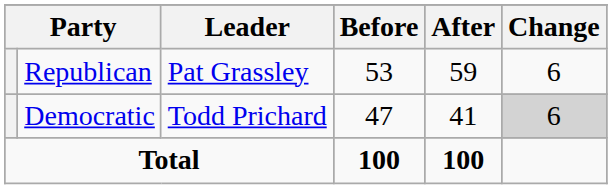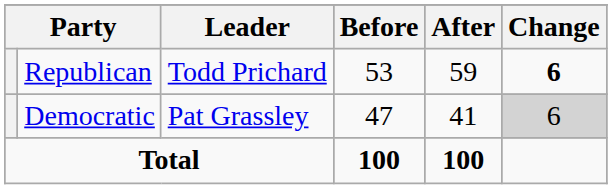(238, 71) Pat Grassley -> (247, 71) Todd Prichard
(554, 71) normal -> (554, 71) bold
(247, 115) Todd Prichard -> (238, 115) Pat Grassley
